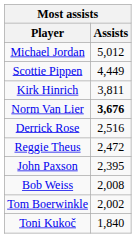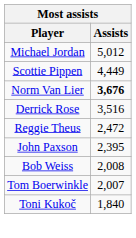- row: (48, 90)
(111, 128) 2,516 -> (111, 109) 3,516
(111, 204) 2,002 -> (111, 185) 2,007
